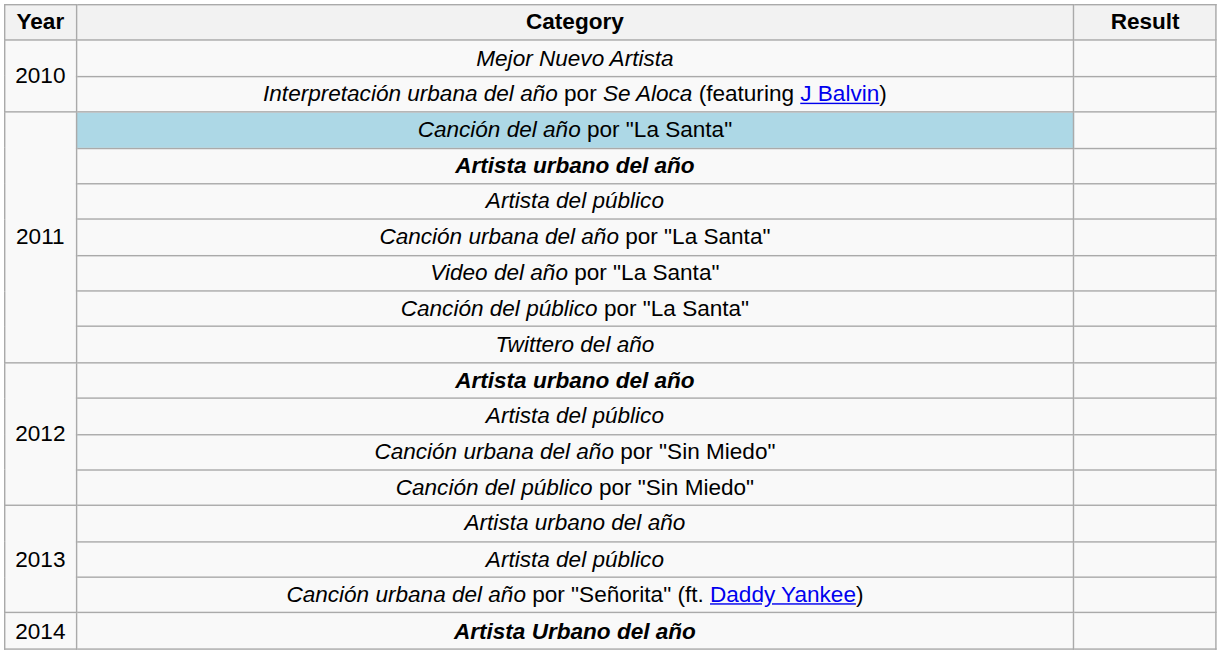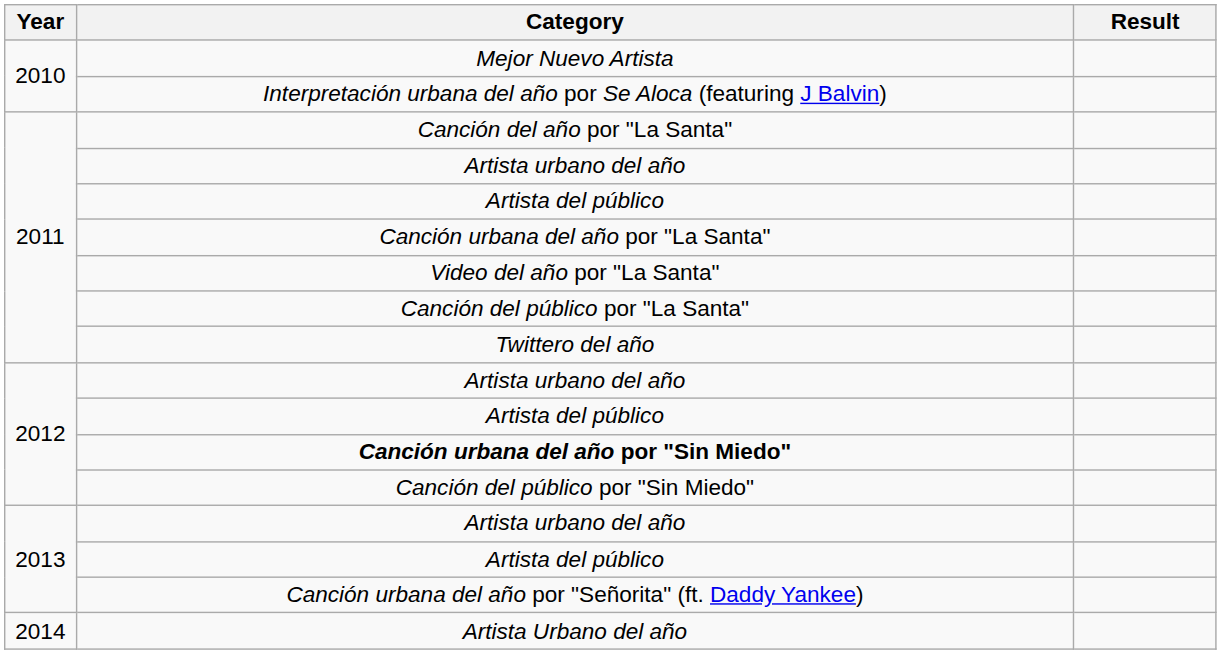(575, 129) lightblue background -> (575, 129) no background
(575, 165) bold -> (575, 165) normal
(575, 380) bold -> (575, 380) normal
(575, 451) normal -> (575, 451) bold
(575, 630) bold -> (575, 630) normal
